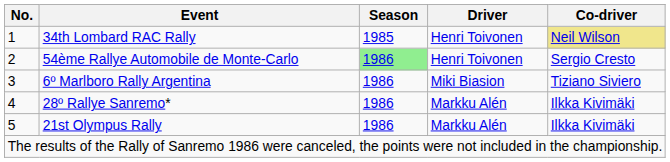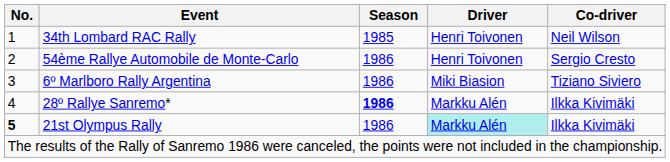(585, 37) khaki background -> (585, 37) no background
(378, 59) lightgreen background -> (378, 59) no background
(378, 103) normal -> (378, 103) bold
(12, 125) normal -> (12, 125) bold
(469, 125) no background -> (469, 125) paleturquoise background
